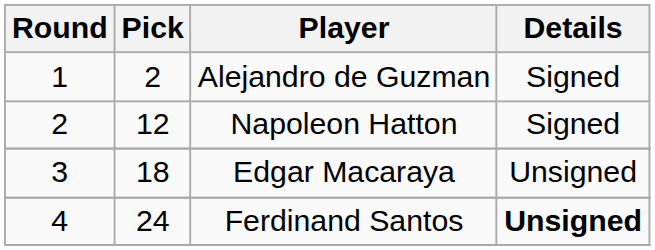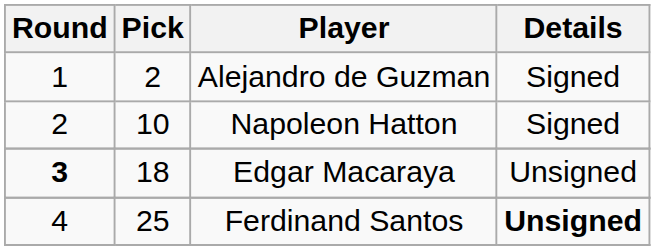(153, 124) 12 -> (153, 124) 10
(60, 172) normal -> (60, 172) bold
(153, 220) 24 -> (153, 220) 25
